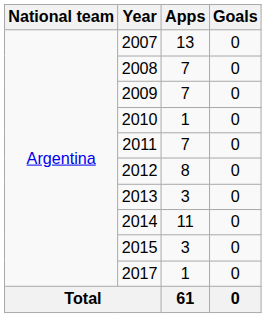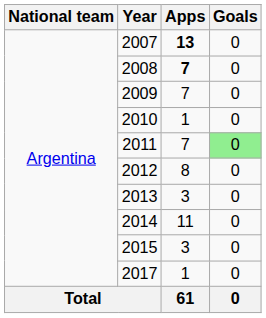(185, 42) normal -> (185, 42) bold
(185, 68) normal -> (185, 68) bold
(235, 145) no background -> (235, 145) lightgreen background
